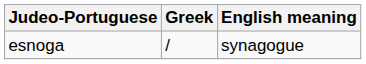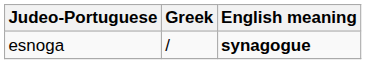(263, 44) normal -> (266, 44) bold
